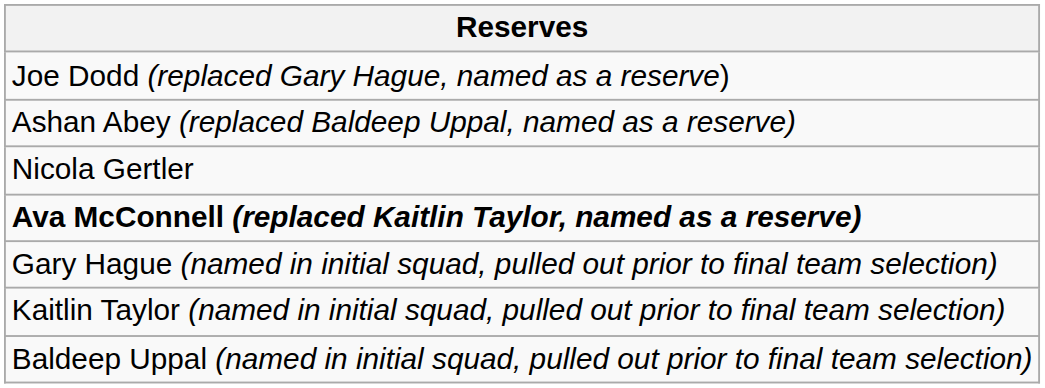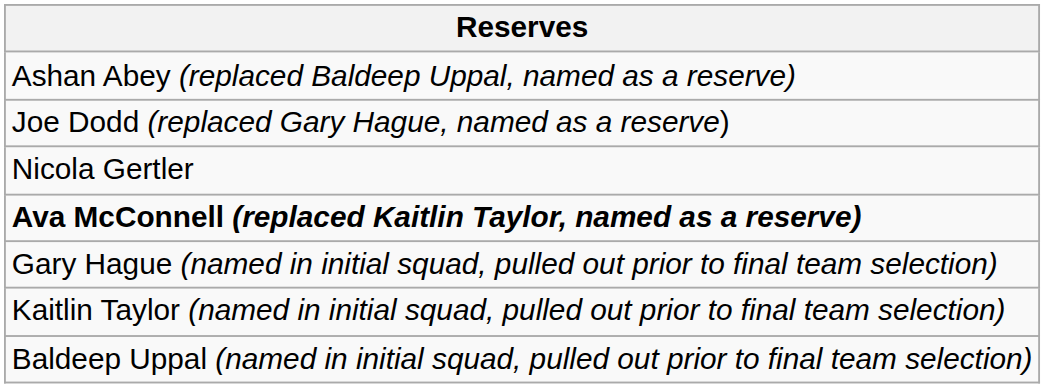(371, 75) Joe Dodd (replaced Gary Hague, named as a reserve) -> (404, 75) Ashan Abey (replaced Baldeep Uppal, named as a reserve)
(404, 122) Ashan Abey (replaced Baldeep Uppal, named as a reserve) -> (371, 122) Joe Dodd (replaced Gary Hague, named as a reserve)
